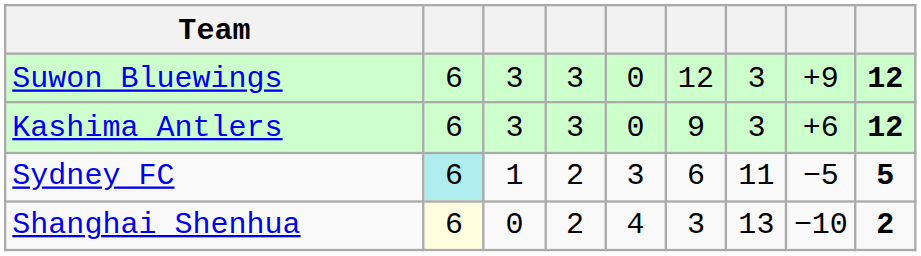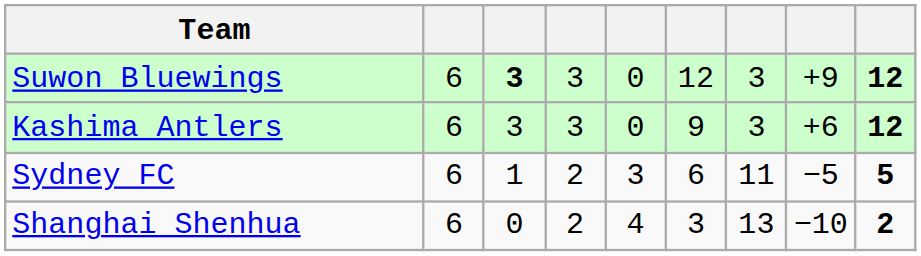(514, 79) normal -> (514, 79) bold
(454, 176) paleturquoise background -> (454, 176) no background
(454, 225) lightyellow background -> (454, 225) no background
